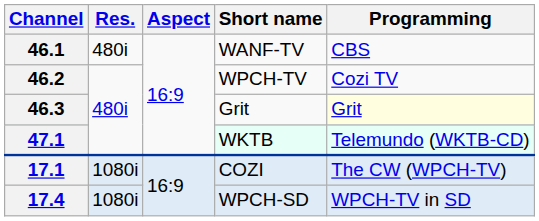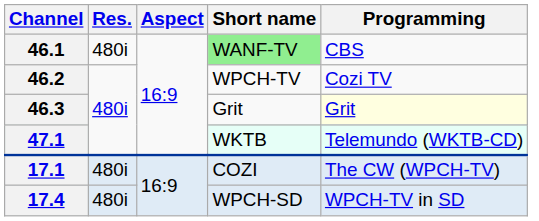(261, 49) no background -> (255, 49) lightgreen background
(115, 170) 1080i -> (110, 170) 480i
(115, 200) 1080i -> (110, 200) 480i
